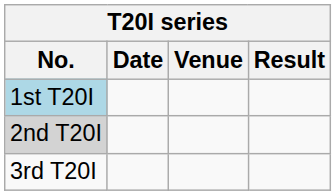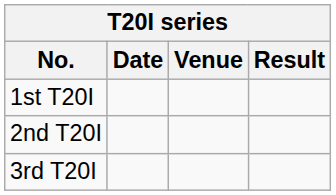(52, 97) lightblue background -> (52, 97) no background
(56, 134) lightgrey background -> (56, 134) no background
